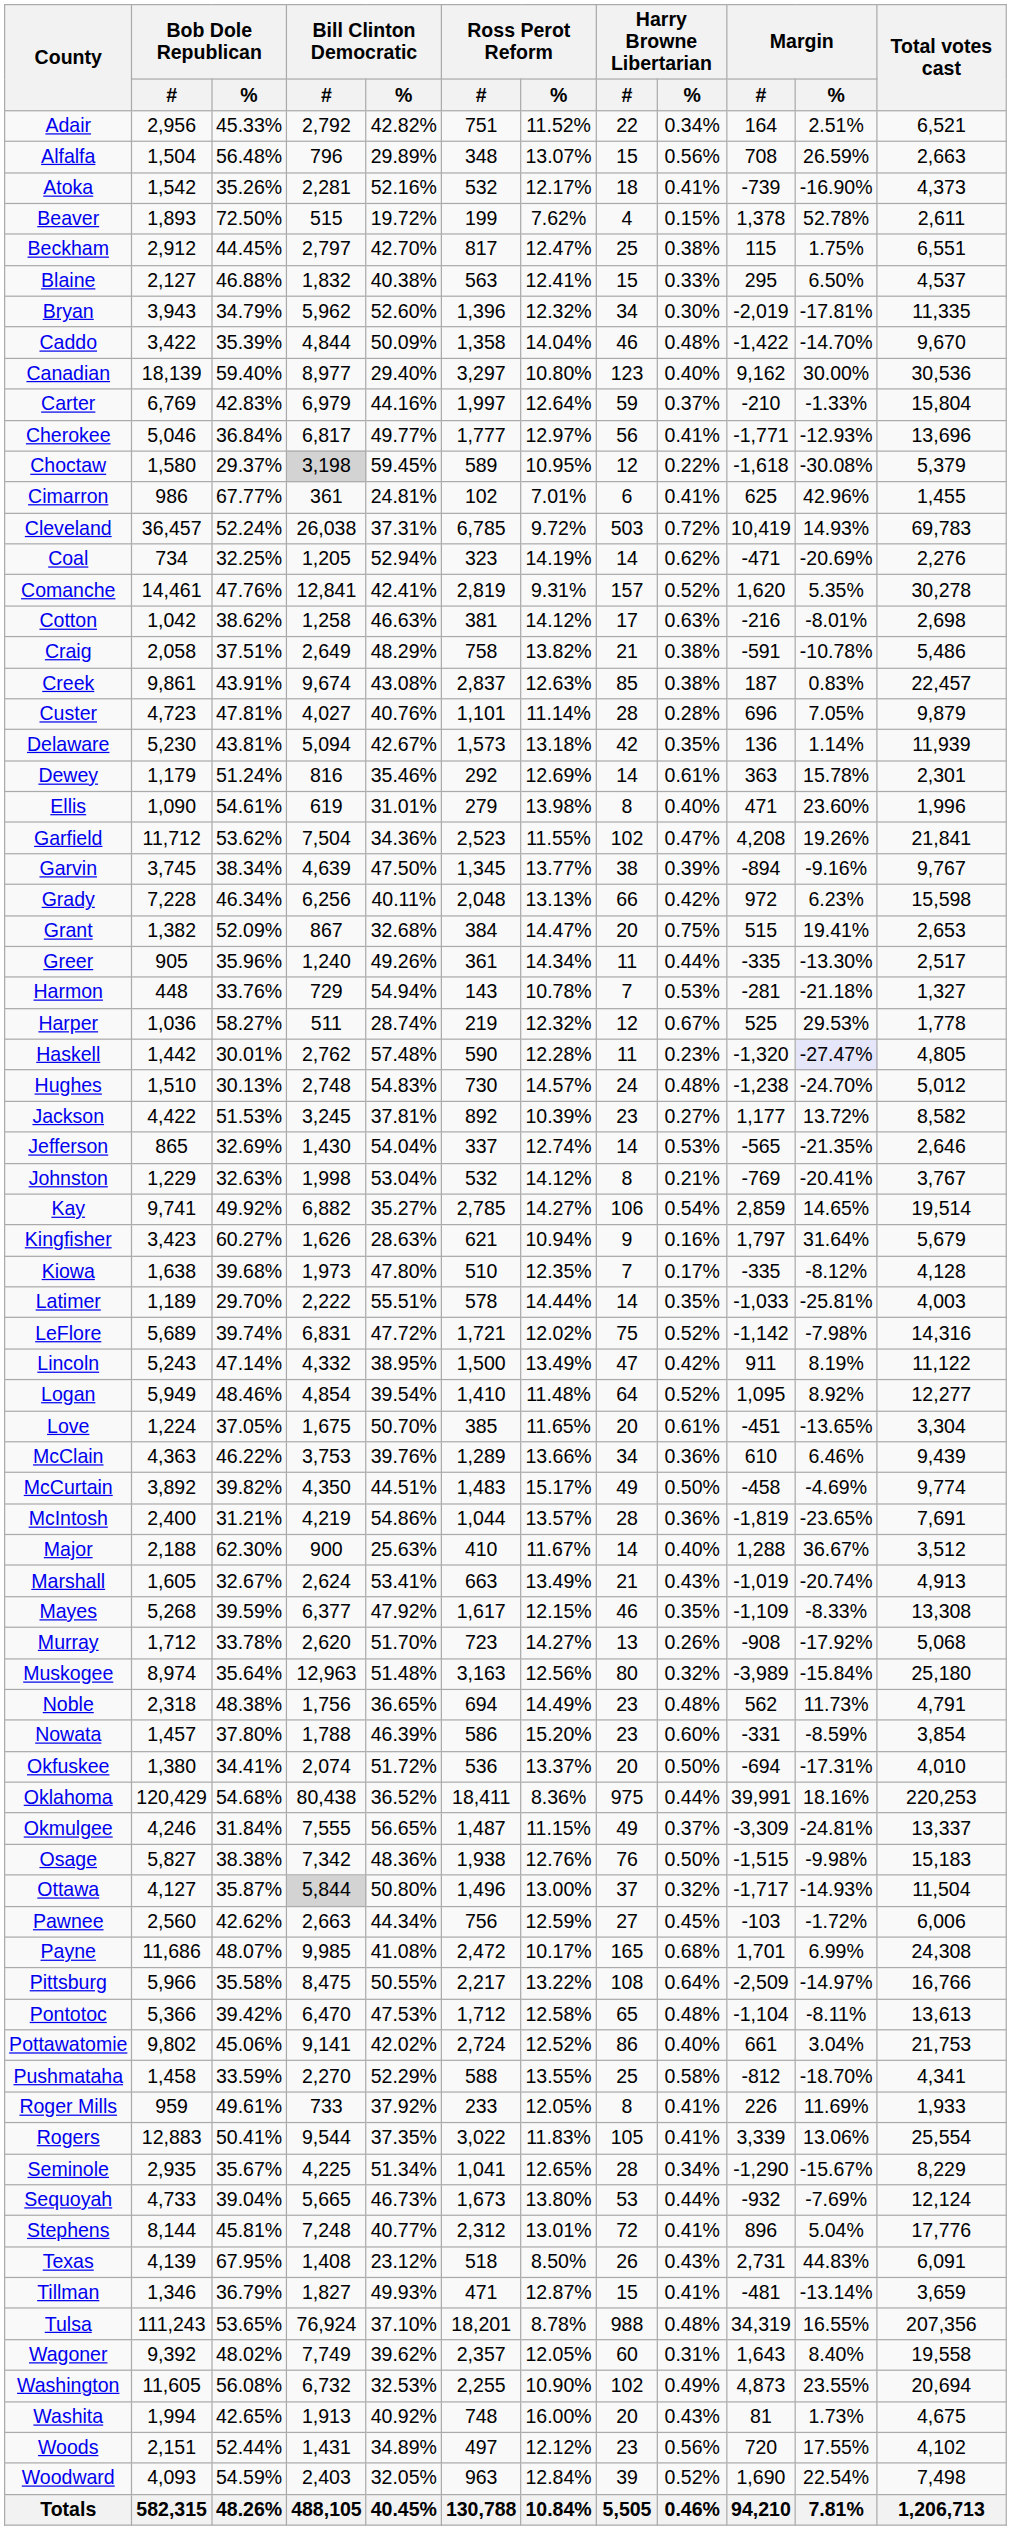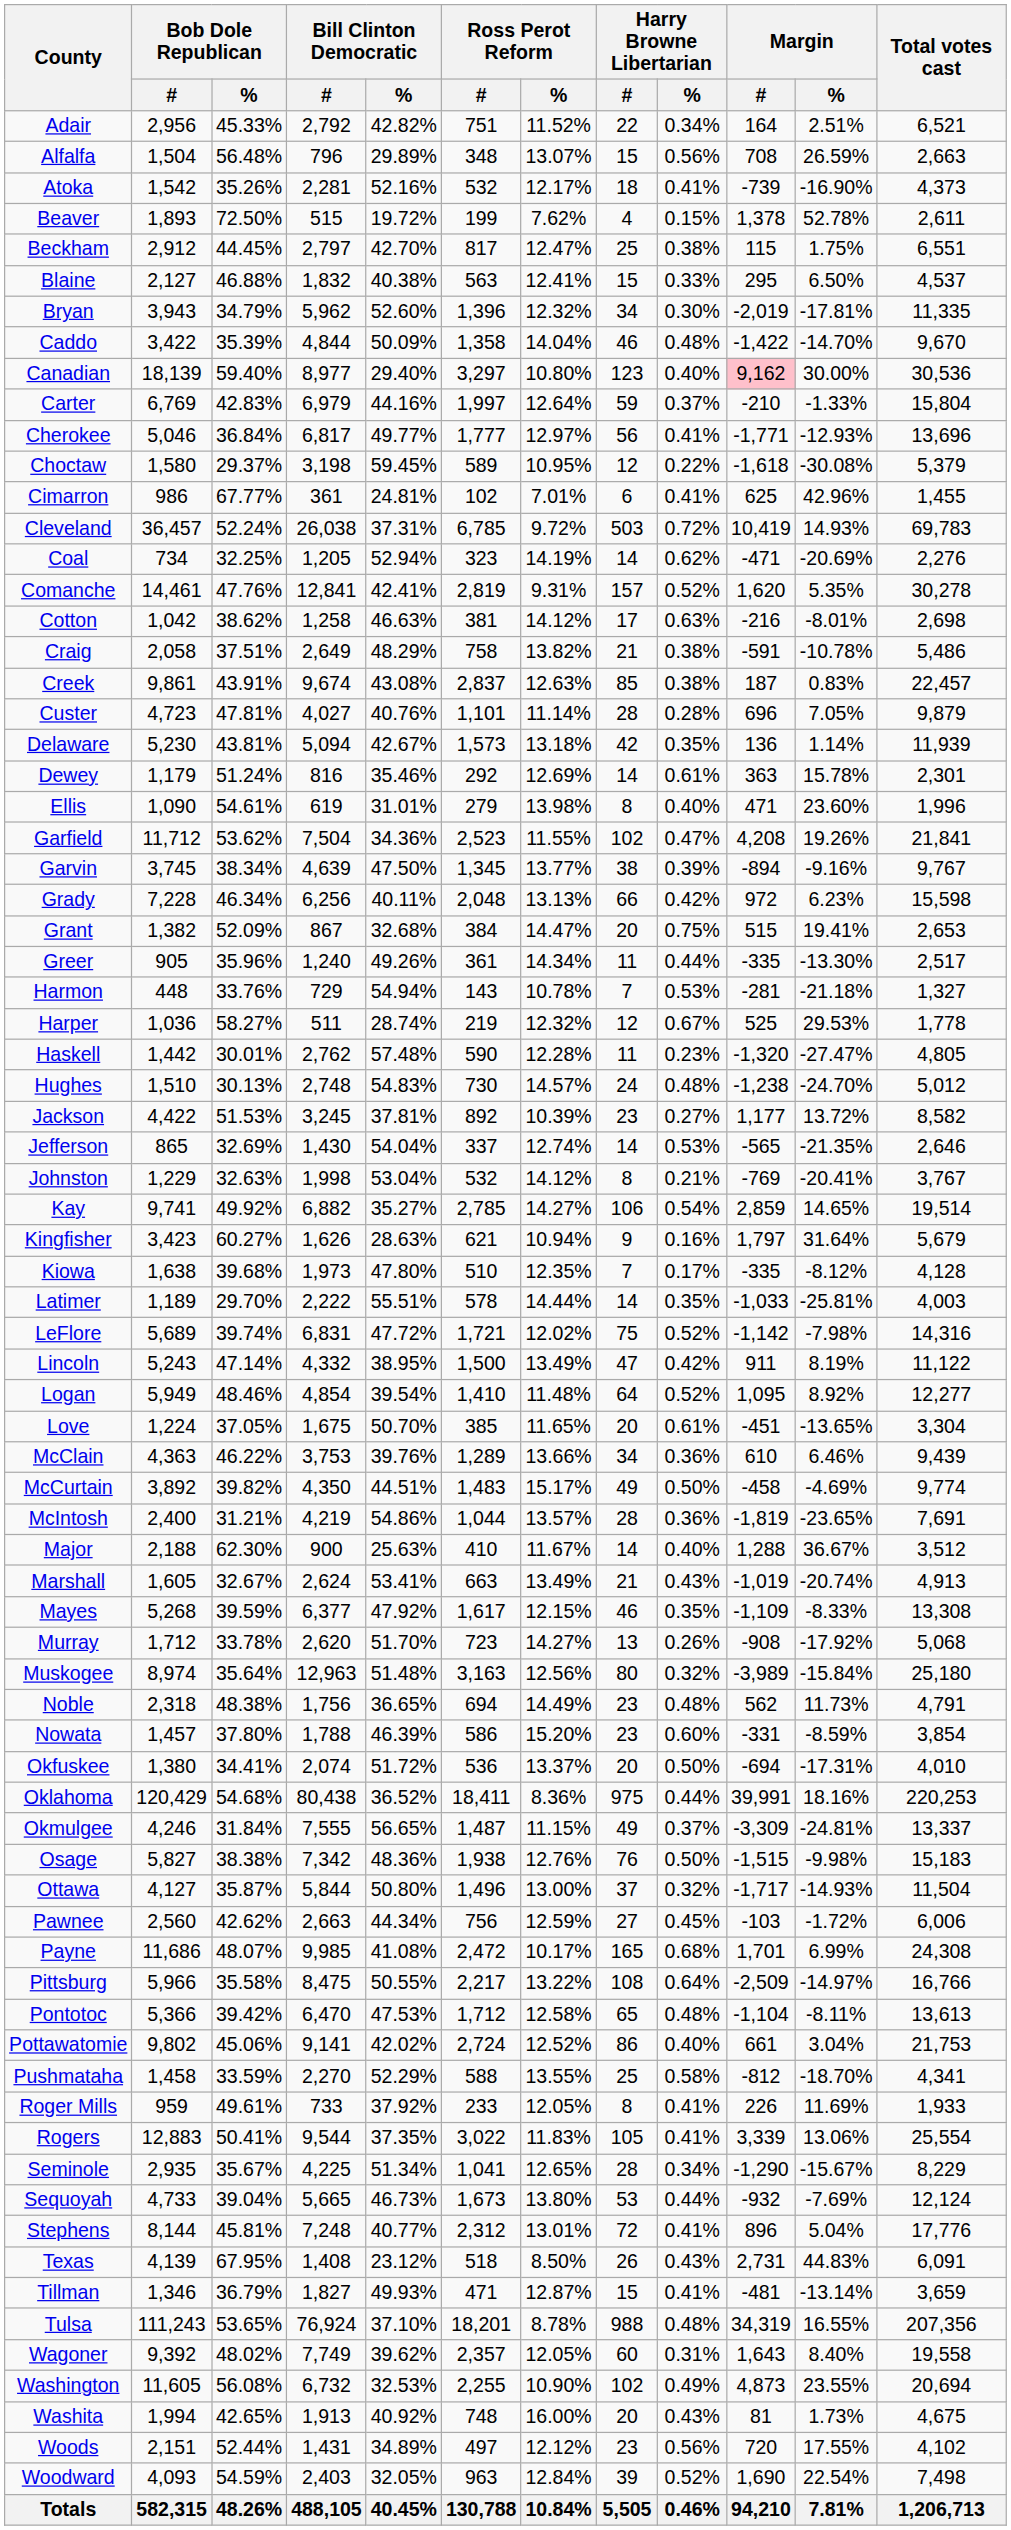(761, 373) no background -> (761, 373) pink background
(326, 466) lightgrey background -> (326, 466) no background
(836, 1054) lavender background -> (836, 1054) no background
(326, 1890) lightgrey background -> (326, 1890) no background
